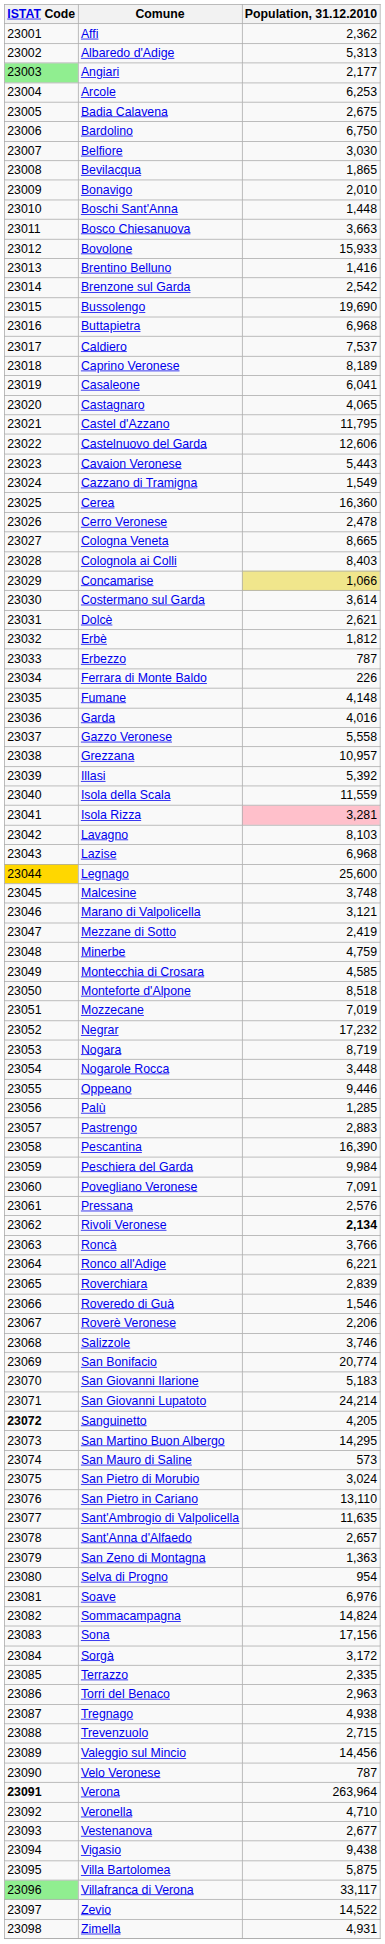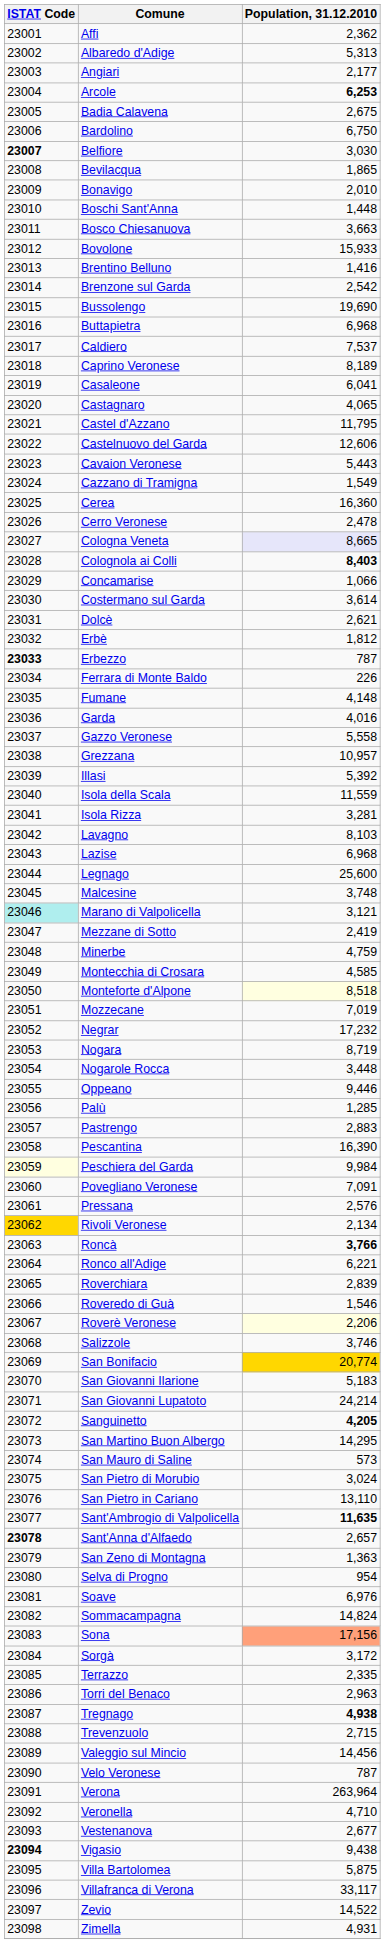(24, 72) lightgreen background -> (24, 72) no background
(362, 92) normal -> (362, 92) bold
(24, 151) normal -> (24, 151) bold
(362, 541) no background -> (362, 541) lavender background
(362, 561) normal -> (362, 561) bold
(362, 580) khaki background -> (362, 580) no background
(24, 659) normal -> (24, 659) bold
(362, 815) pink background -> (362, 815) no background
(24, 873) gold background -> (24, 873) no background
(24, 913) no background -> (24, 913) paleturquoise background
(362, 991) no background -> (362, 991) lightyellow background
(24, 1167) no background -> (24, 1167) lightyellow background
(24, 1225) no background -> (24, 1225) gold background
(362, 1225) bold -> (362, 1225) normal
(362, 1245) normal -> (362, 1245) bold
(362, 1323) no background -> (362, 1323) lightyellow background
(358, 1362) no background -> (358, 1362) gold background
(24, 1421) bold -> (24, 1421) normal
(362, 1421) normal -> (362, 1421) bold
(359, 1518) normal -> (358, 1518) bold
(24, 1538) normal -> (24, 1538) bold
(358, 1635) no background -> (358, 1635) lightsalmon background
(362, 1714) normal -> (362, 1714) bold
(24, 1792) bold -> (24, 1792) normal
(24, 1850) normal -> (24, 1850) bold
(24, 1889) lightgreen background -> (24, 1889) no background
